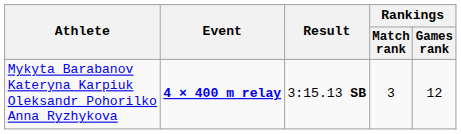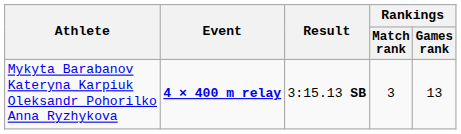(434, 94) 12 -> (434, 94) 13
